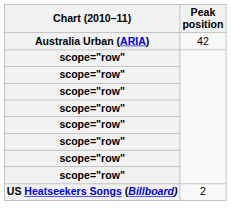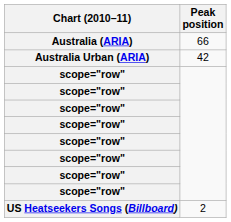+ row: (92, 41)
